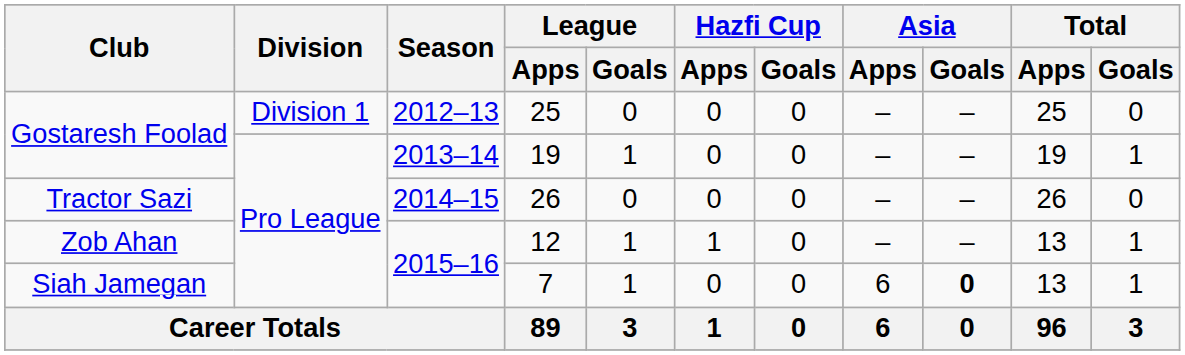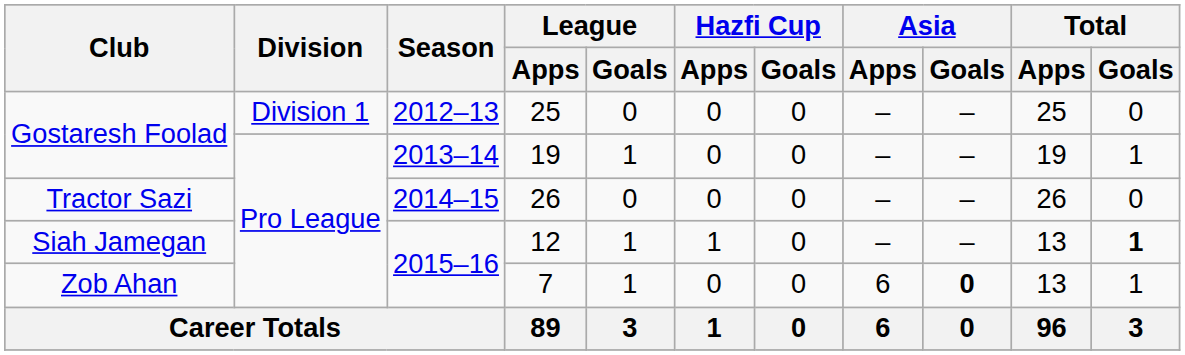(119, 241) Zob Ahan -> (119, 241) Siah Jamegan
(1136, 241) normal -> (1136, 241) bold
(119, 284) Siah Jamegan -> (119, 284) Zob Ahan
